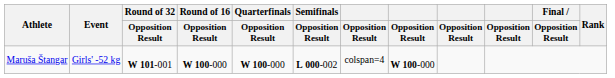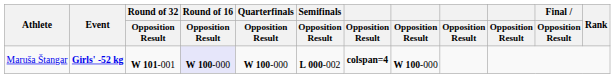(96, 60) normal -> (98, 60) bold
(205, 65) no background -> (208, 65) lavender background
(364, 60) normal -> (367, 60) bold
